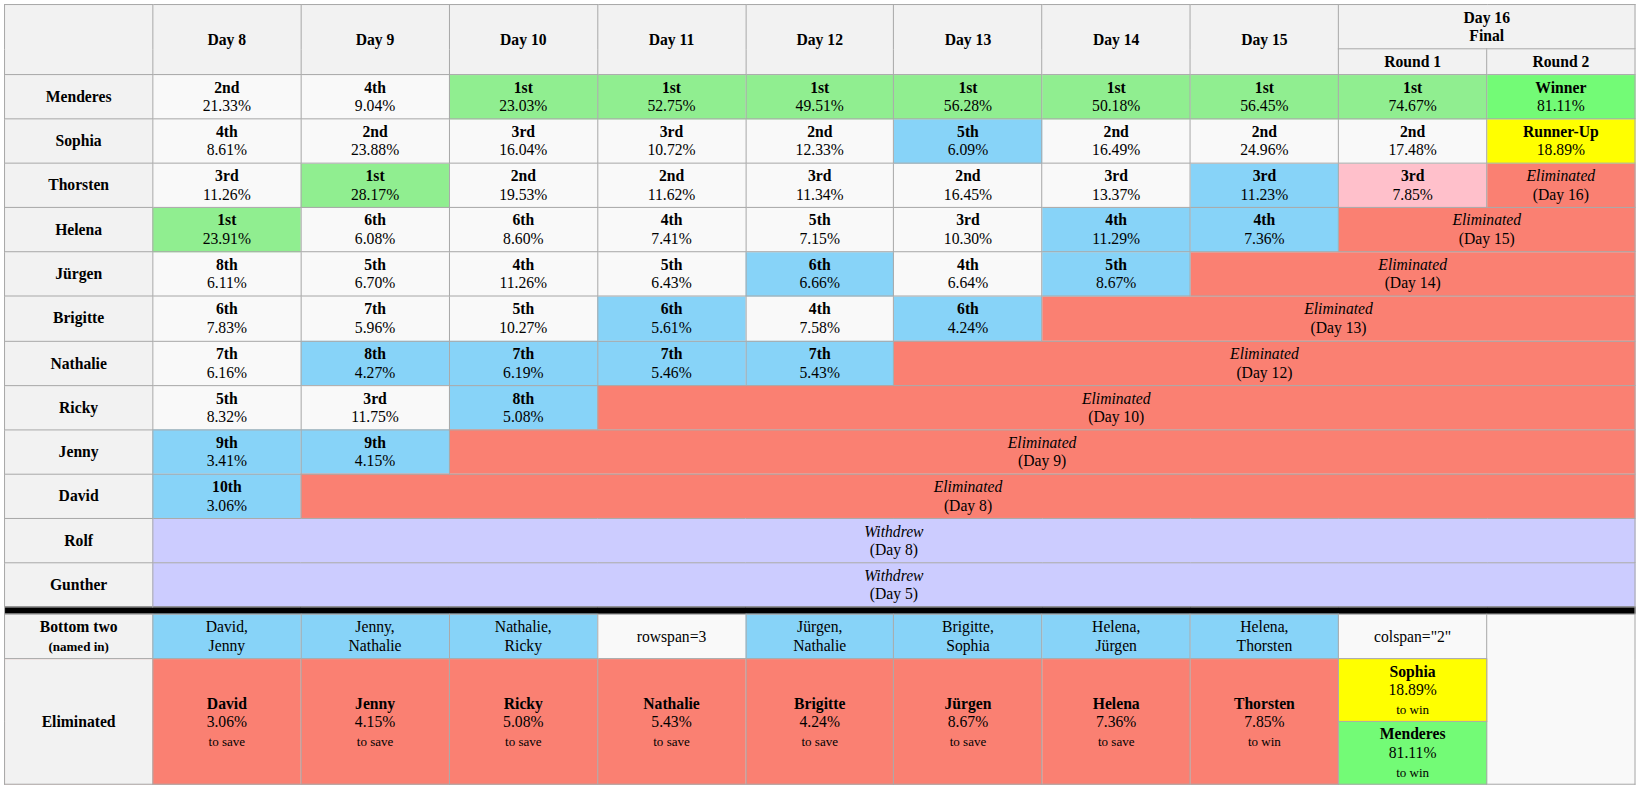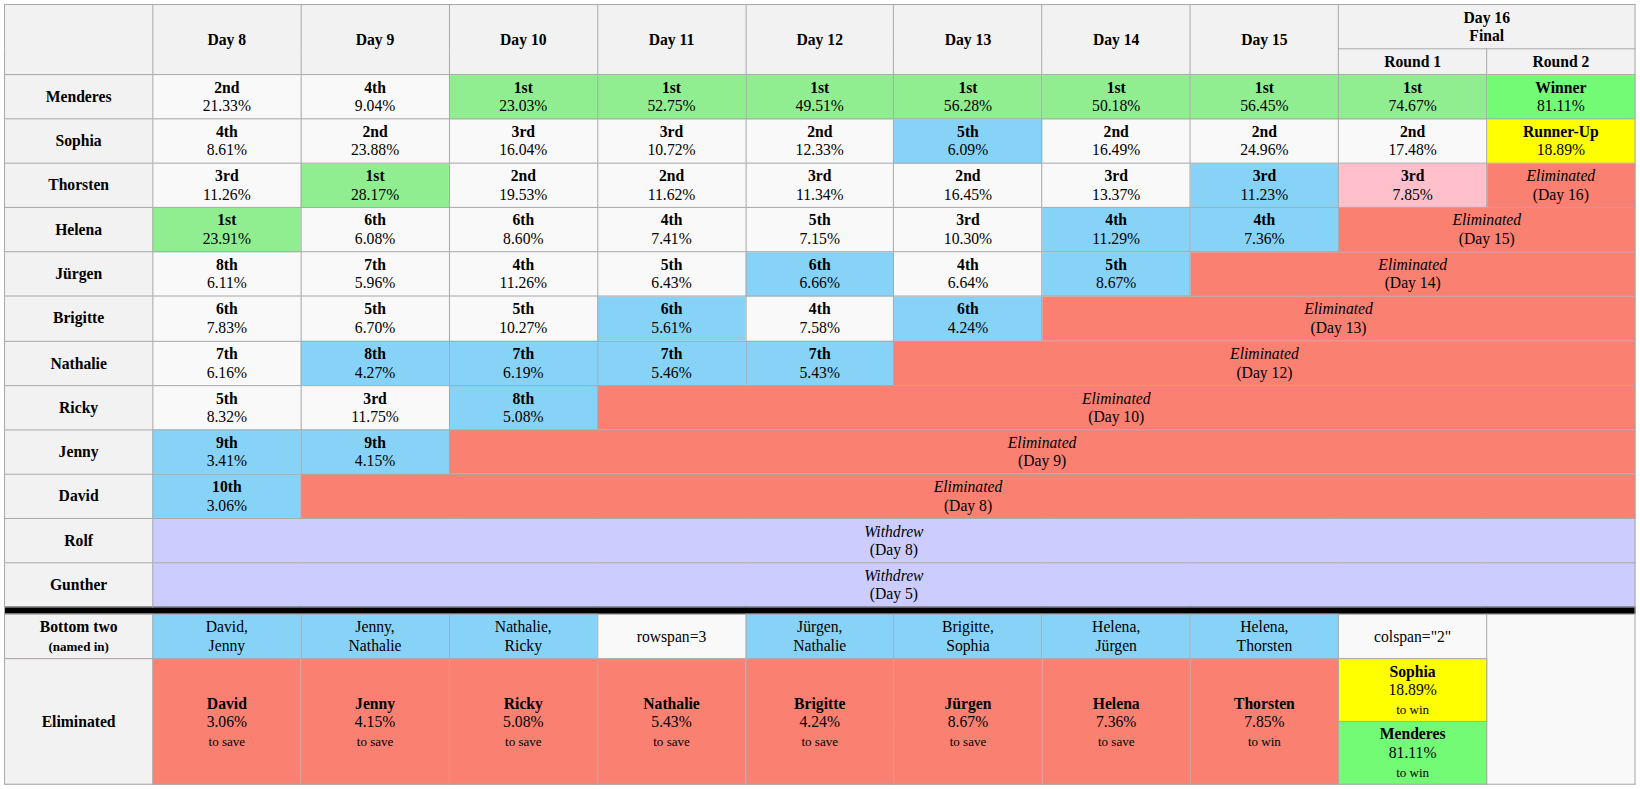(375, 274) 5th 6.70% -> (375, 274) 7th 5.96%
(375, 318) 7th 5.96% -> (375, 318) 5th 6.70%
